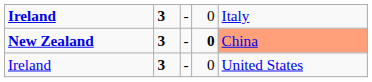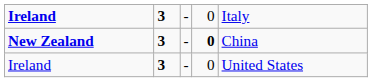(240, 40) lightsalmon background -> (240, 40) no background
